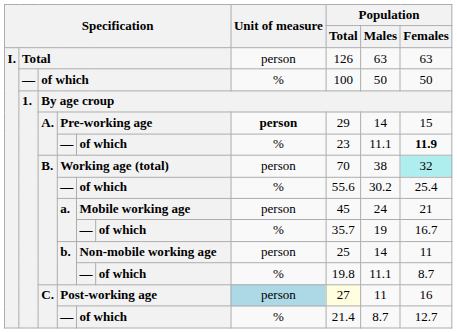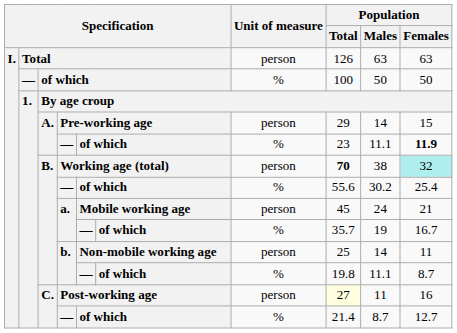(278, 122) bold -> (278, 122) normal
(343, 165) normal -> (343, 165) bold
(278, 294) lightblue background -> (278, 294) no background
